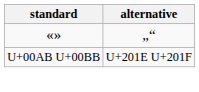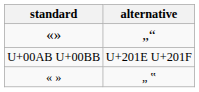+ row: (54, 76)
